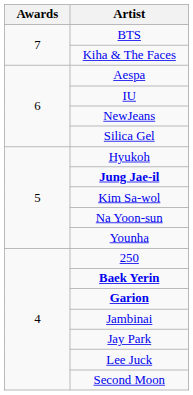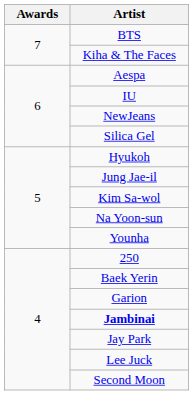(129, 177) bold -> (129, 177) normal
(129, 278) bold -> (129, 278) normal
(129, 298) bold -> (129, 298) normal
(129, 319) normal -> (129, 319) bold
